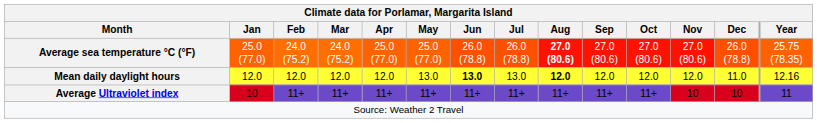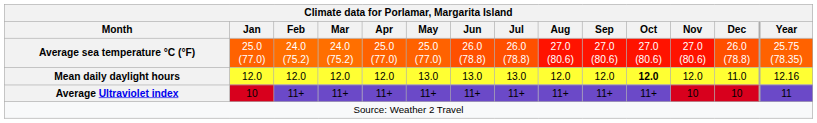(560, 53) bold -> (560, 53) normal
(472, 76) bold -> (472, 76) normal
(560, 76) bold -> (560, 76) normal
(649, 76) normal -> (649, 76) bold
